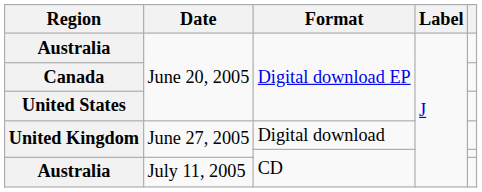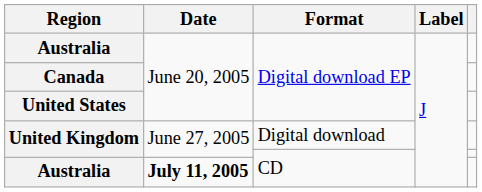(196, 172) normal -> (198, 172) bold
